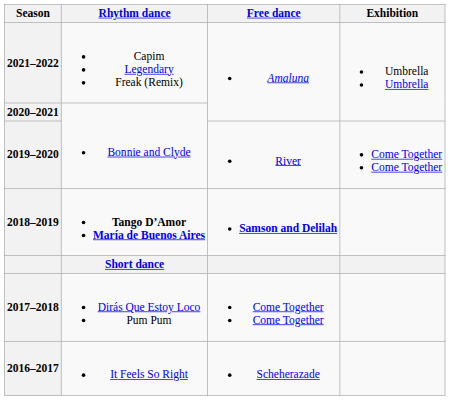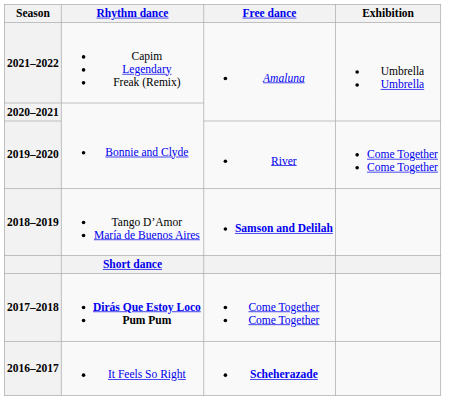(135, 228) bold -> (132, 228) normal
(135, 314) normal -> (132, 314) bold
(274, 375) normal -> (269, 375) bold
